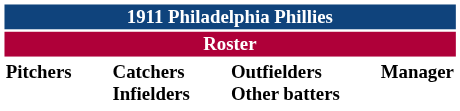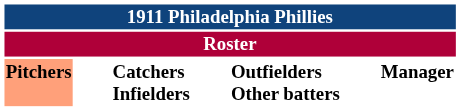(39, 71) no background -> (39, 71) lightsalmon background
